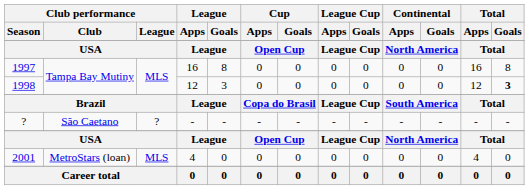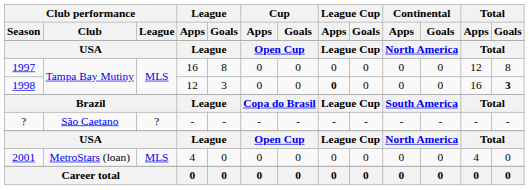(476, 67) 16 -> (476, 67) 12
(334, 85) normal -> (334, 85) bold
(476, 85) 12 -> (476, 85) 16
